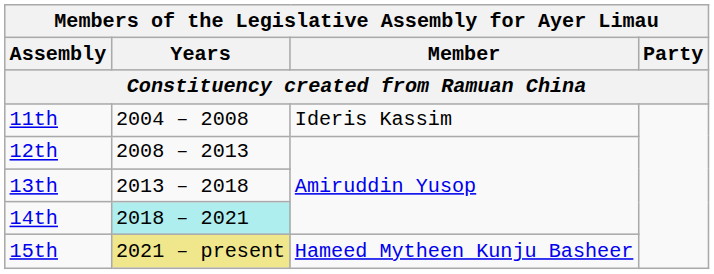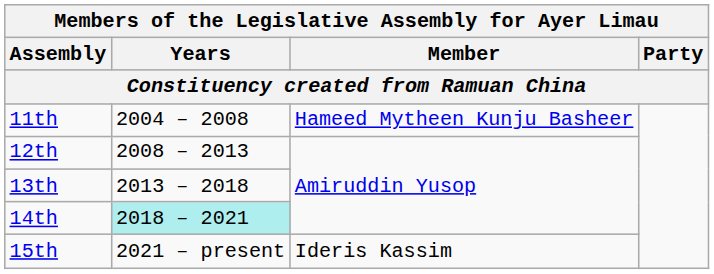(373, 120) Ideris Kassim -> (464, 120) Hameed Mytheen Kunju Basheer
(201, 251) khaki background -> (201, 251) no background
(464, 251) Hameed Mytheen Kunju Basheer -> (373, 251) Ideris Kassim
